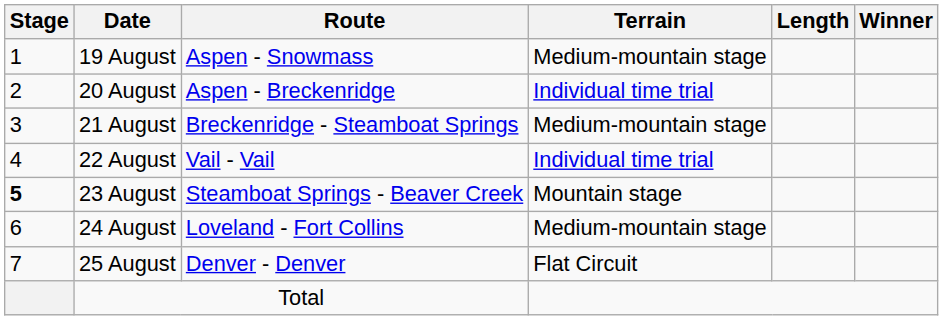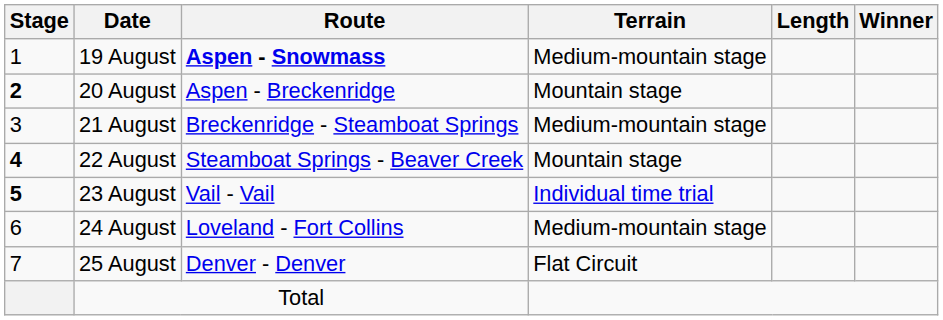(280, 56) normal -> (286, 56) bold
(16, 90) normal -> (16, 90) bold
(623, 90) Individual time trial -> (608, 90) Mountain stage
(16, 159) normal -> (16, 159) bold
(230, 159) Vail - Vail -> (355, 159) Steamboat Springs - Beaver Creek
(623, 159) Individual time trial -> (608, 159) Mountain stage
(355, 194) Steamboat Springs - Beaver Creek -> (230, 194) Vail - Vail
(608, 194) Mountain stage -> (623, 194) Individual time trial
